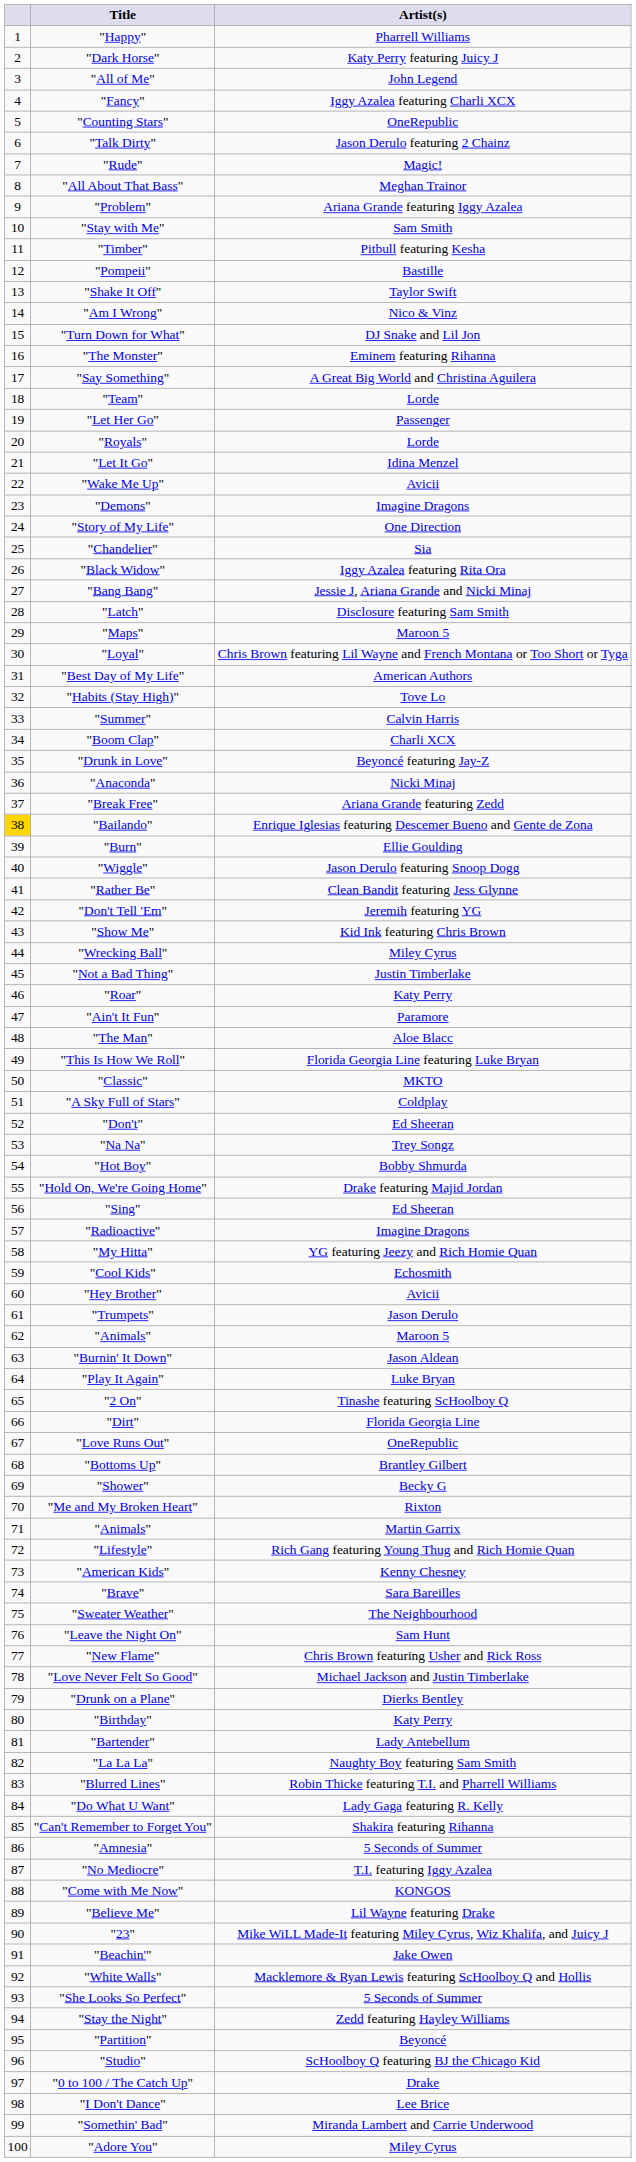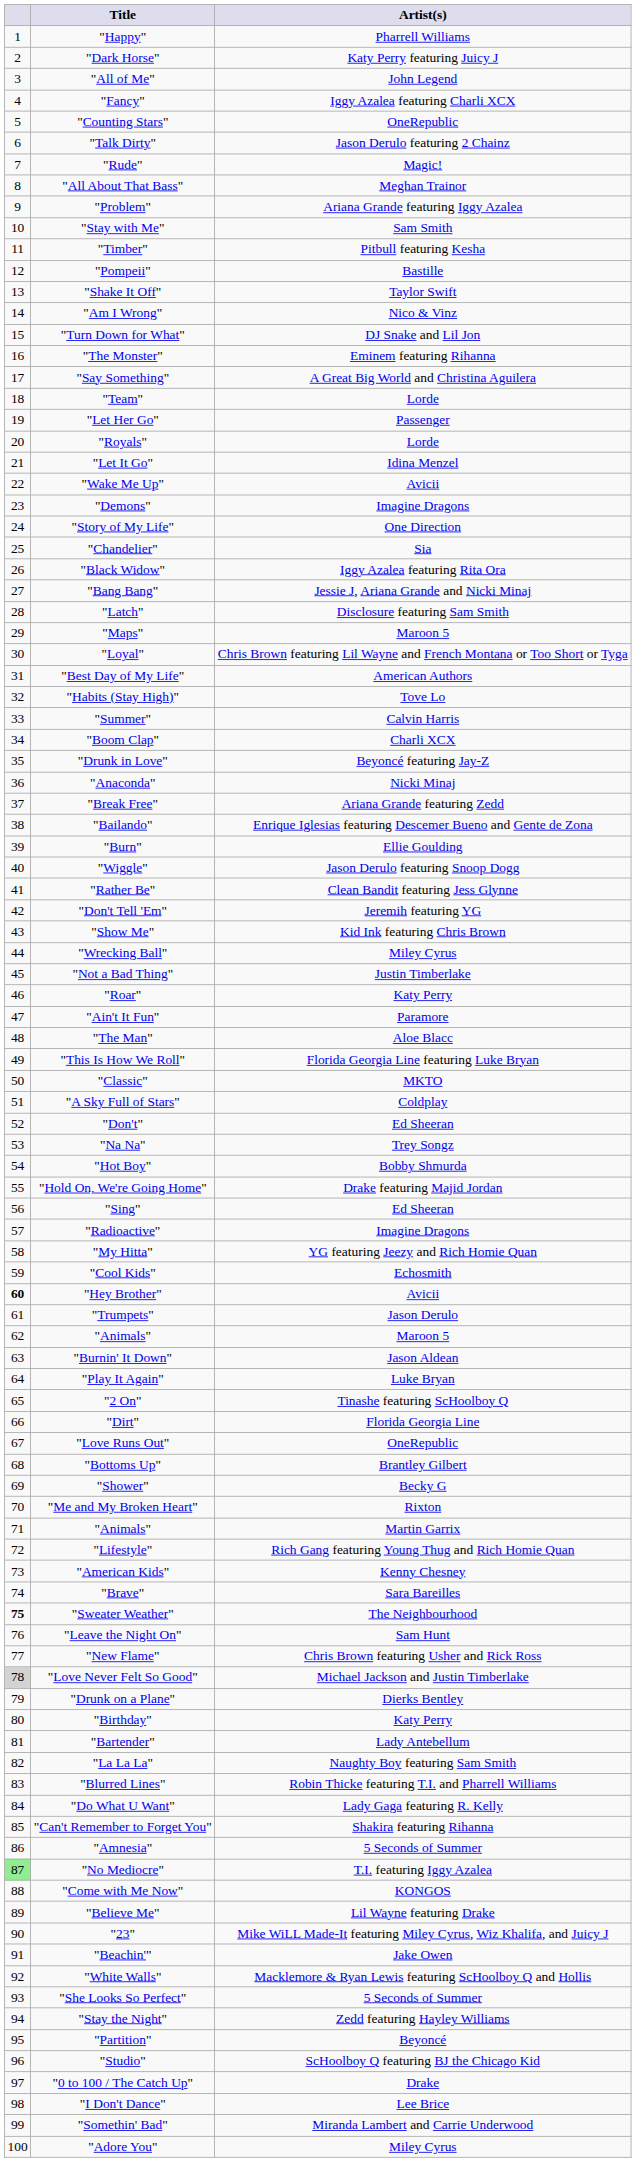(18, 825) gold background -> (18, 825) no background
(18, 1294) normal -> (18, 1294) bold
(18, 1613) normal -> (18, 1613) bold
(18, 1677) no background -> (18, 1677) lightgrey background
(18, 1869) no background -> (18, 1869) lightgreen background
